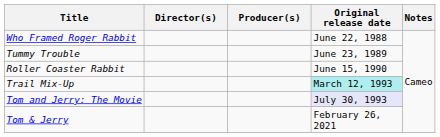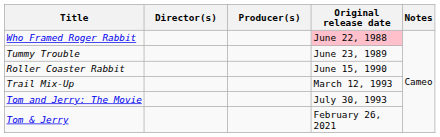(350, 38) no background -> (350, 38) pink background
(353, 84) paleturquoise background -> (353, 84) no background
(350, 99) lavender background -> (350, 99) no background
